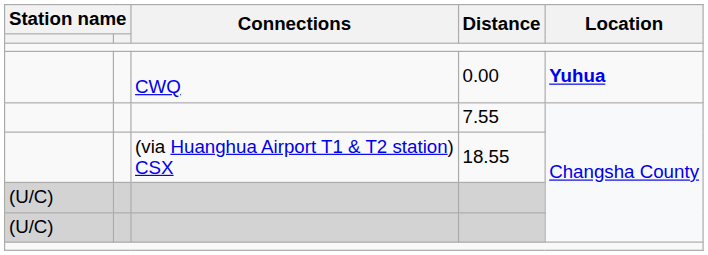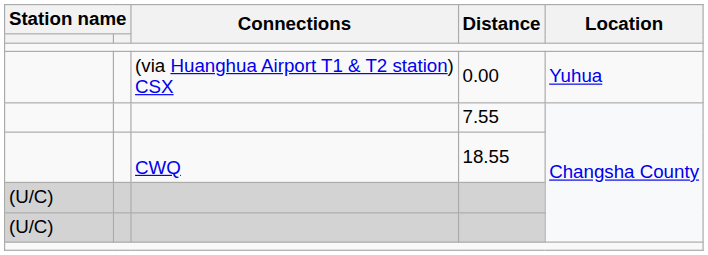(158, 87) CWQ -> (294, 76) (via Huanghua Airport T1 & T2 station) CSX
(577, 76) bold -> (576, 76) normal
(294, 157) (via Huanghua Airport T1 & T2 station) CSX -> (158, 167) CWQ
